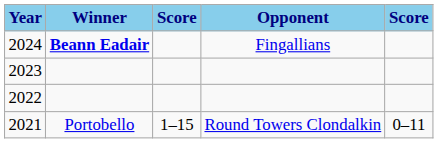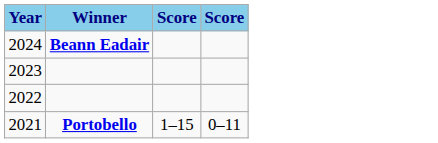- column: (293, 17)
(99, 124) normal -> (99, 124) bold
